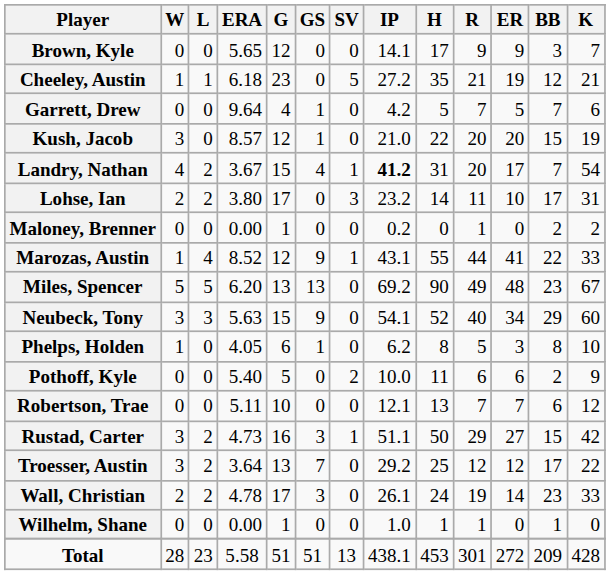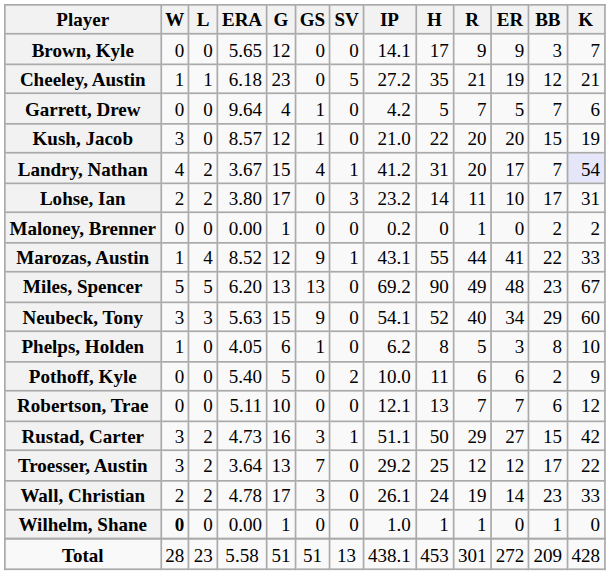(394, 168) bold -> (394, 168) normal
(590, 168) no background -> (590, 168) lavender background
(180, 525) normal -> (180, 525) bold
